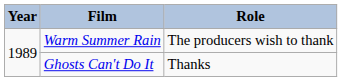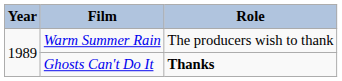(189, 64) normal -> (191, 64) bold
